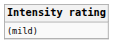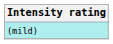(22, 31) no background -> (22, 31) paleturquoise background
